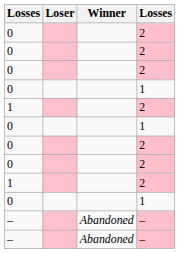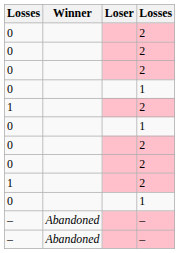columns swapped: (107, 13) <-> (60, 13)
